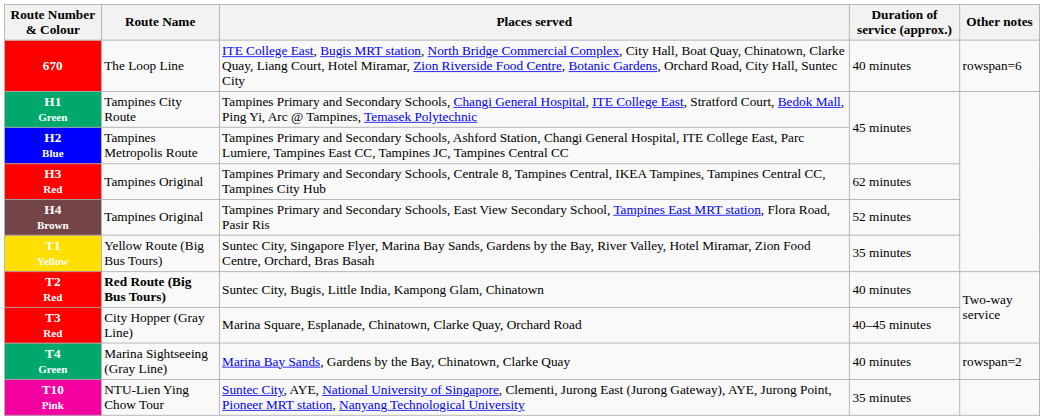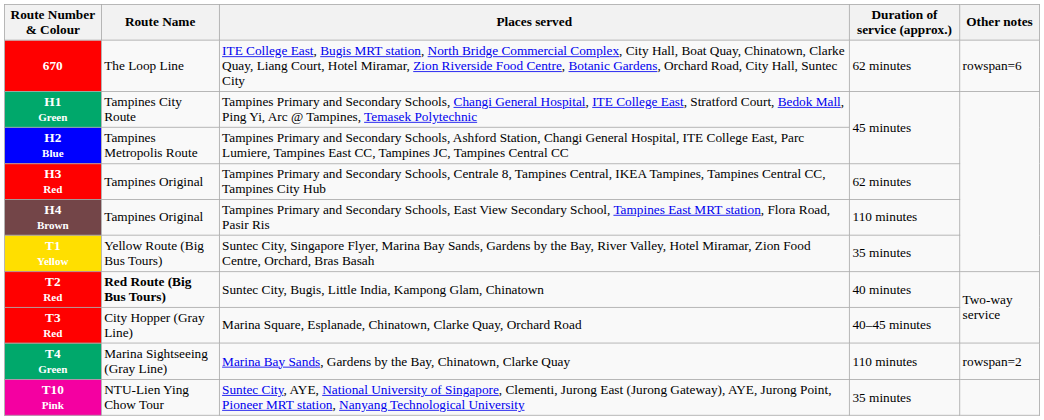(882, 65) 40 minutes -> (882, 65) 62 minutes
(882, 217) 52 minutes -> (885, 217) 110 minutes
(882, 361) 40 minutes -> (885, 361) 110 minutes
